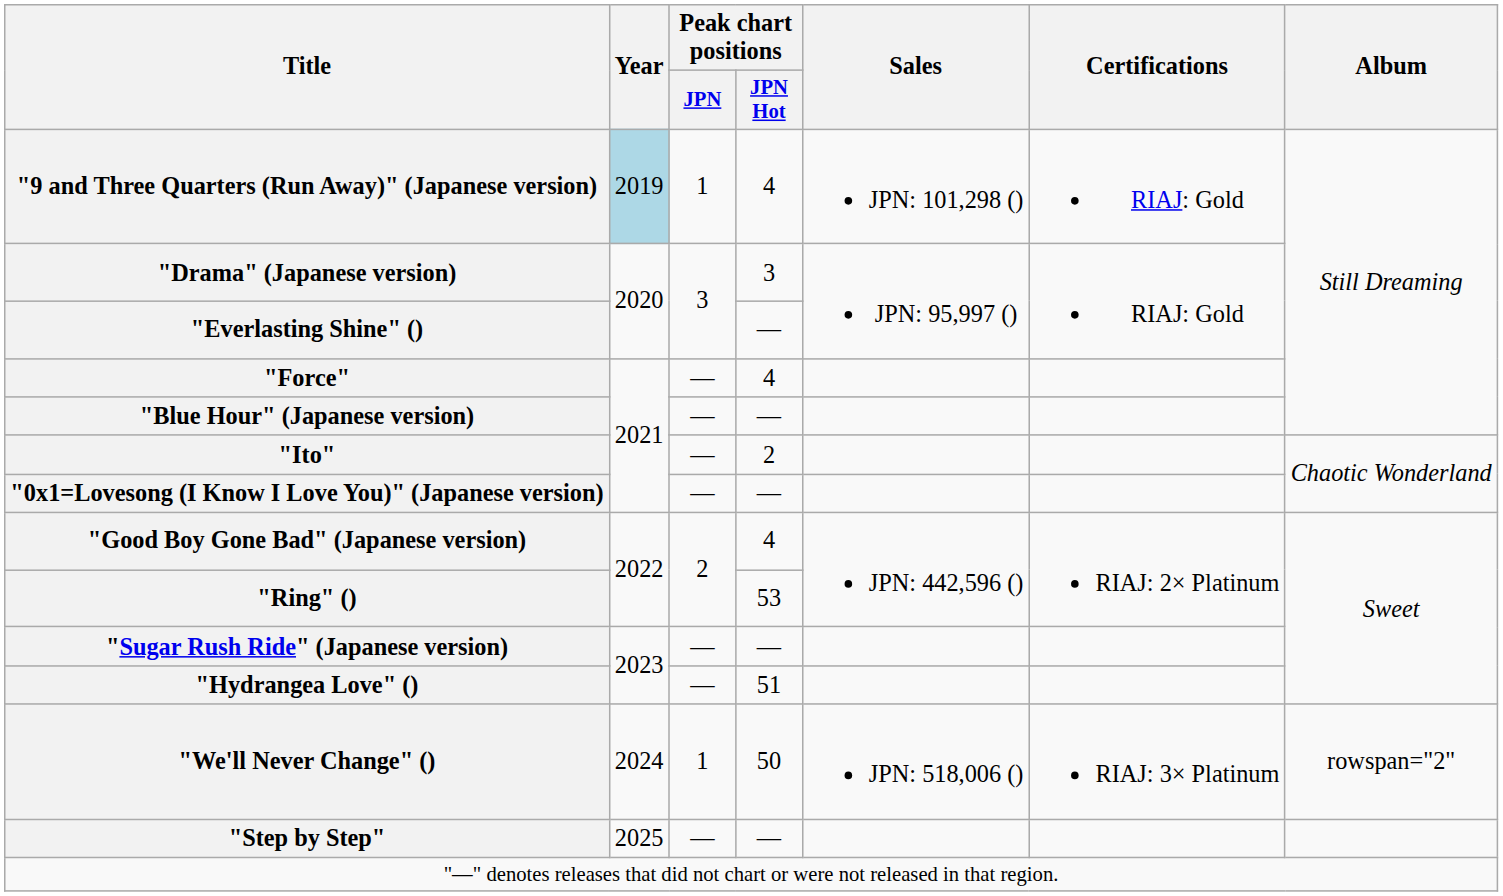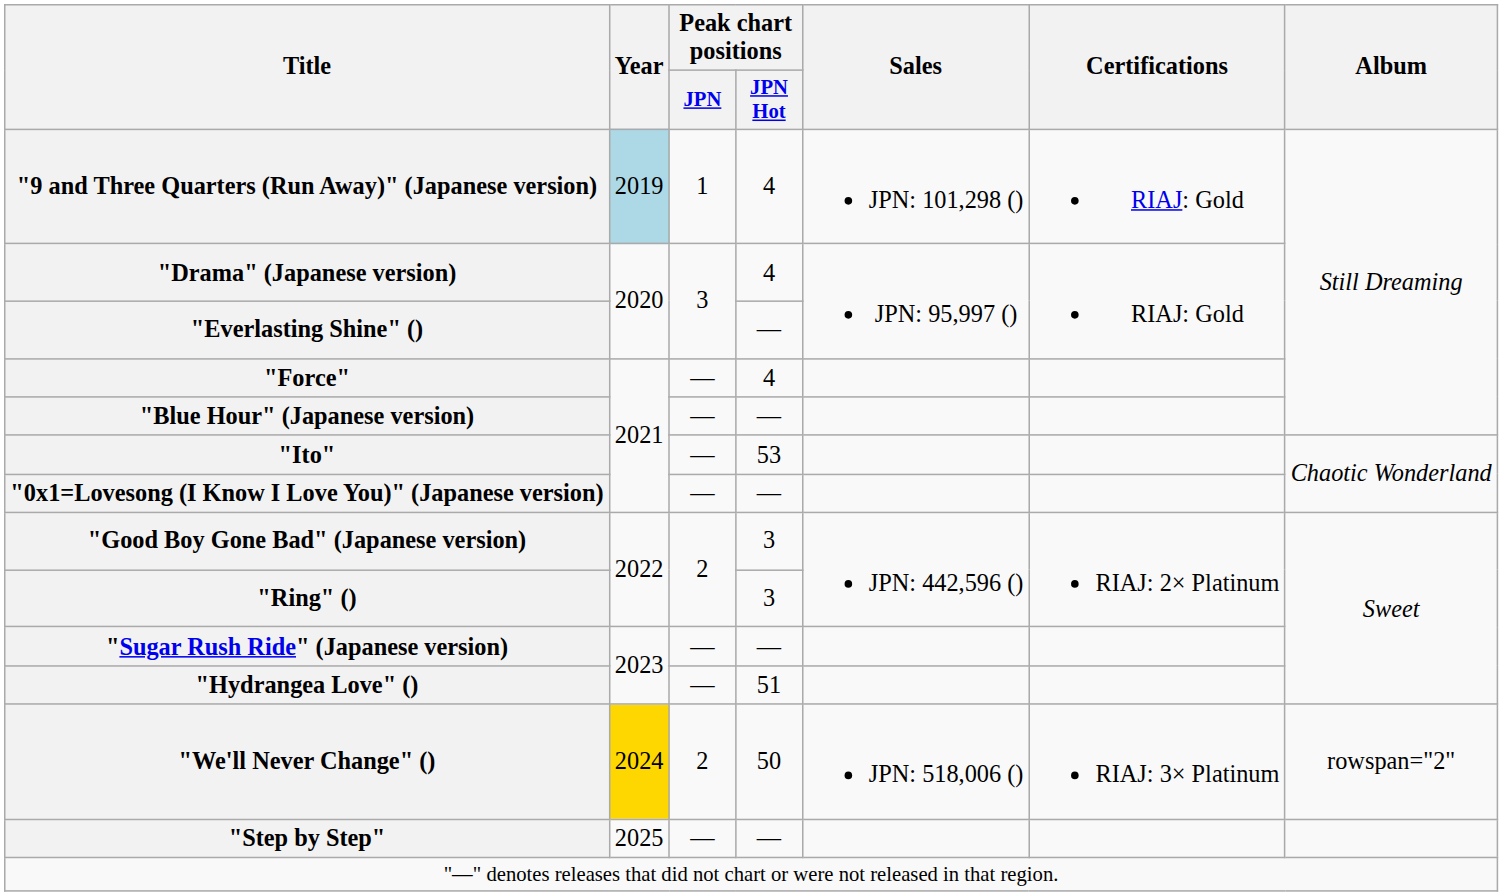(769, 272) 3 -> (769, 272) 4
(769, 454) 2 -> (769, 454) 53
(769, 540) 4 -> (769, 540) 3
(769, 598) 53 -> (769, 598) 3
(639, 761) no background -> (639, 761) gold background
(702, 761) 1 -> (702, 761) 2
